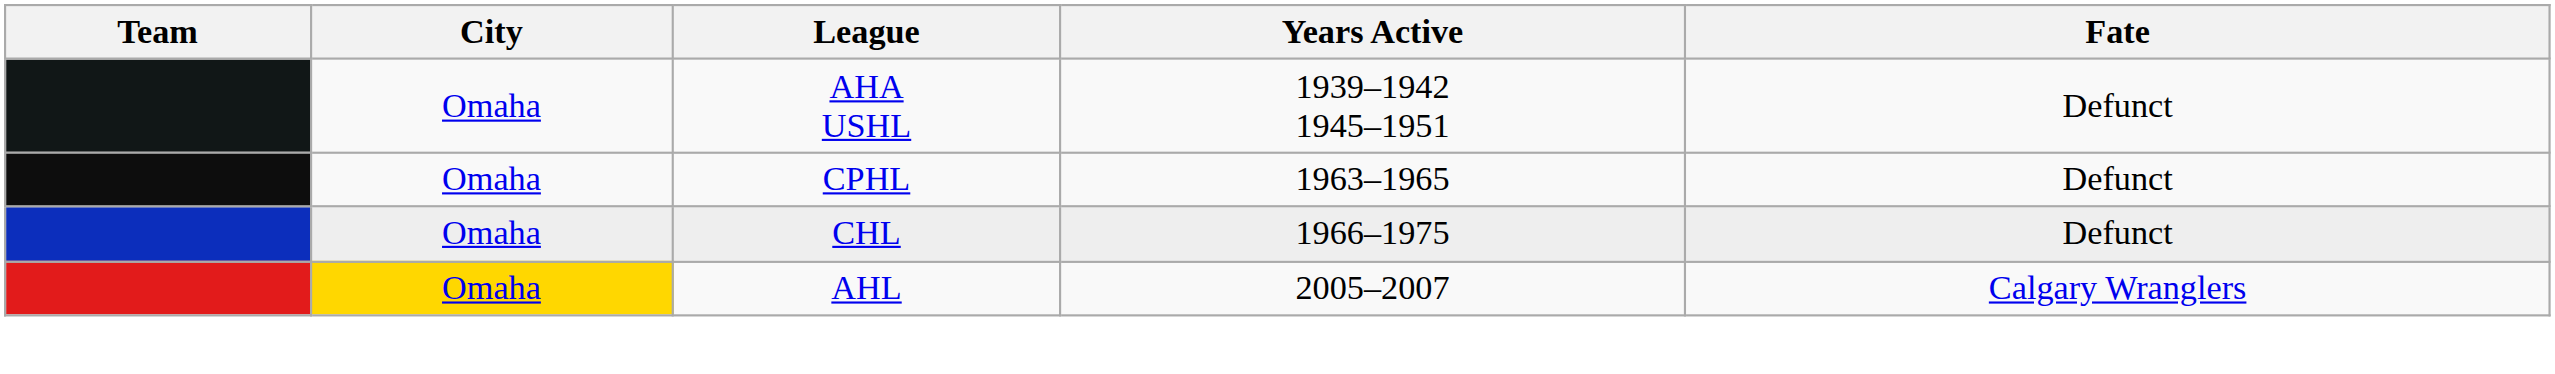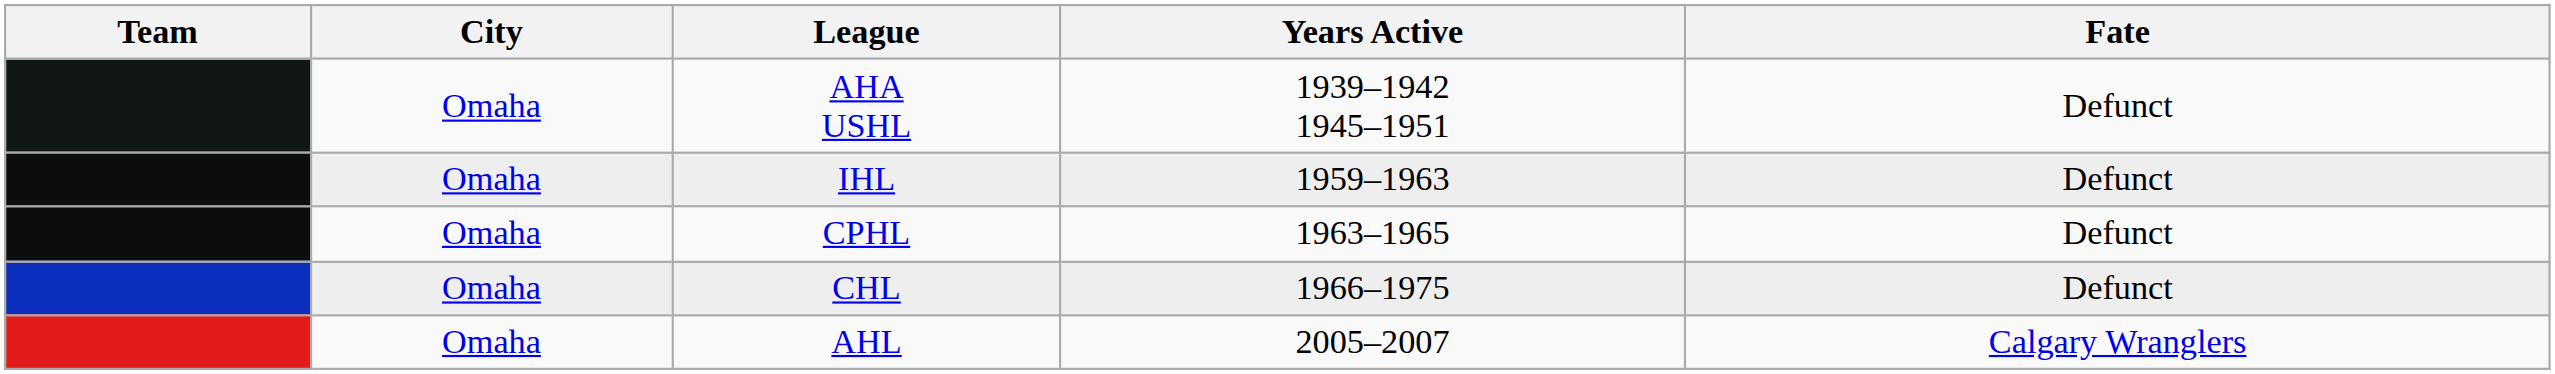+ row: (867, 178)
(491, 287) gold background -> (491, 341) no background
